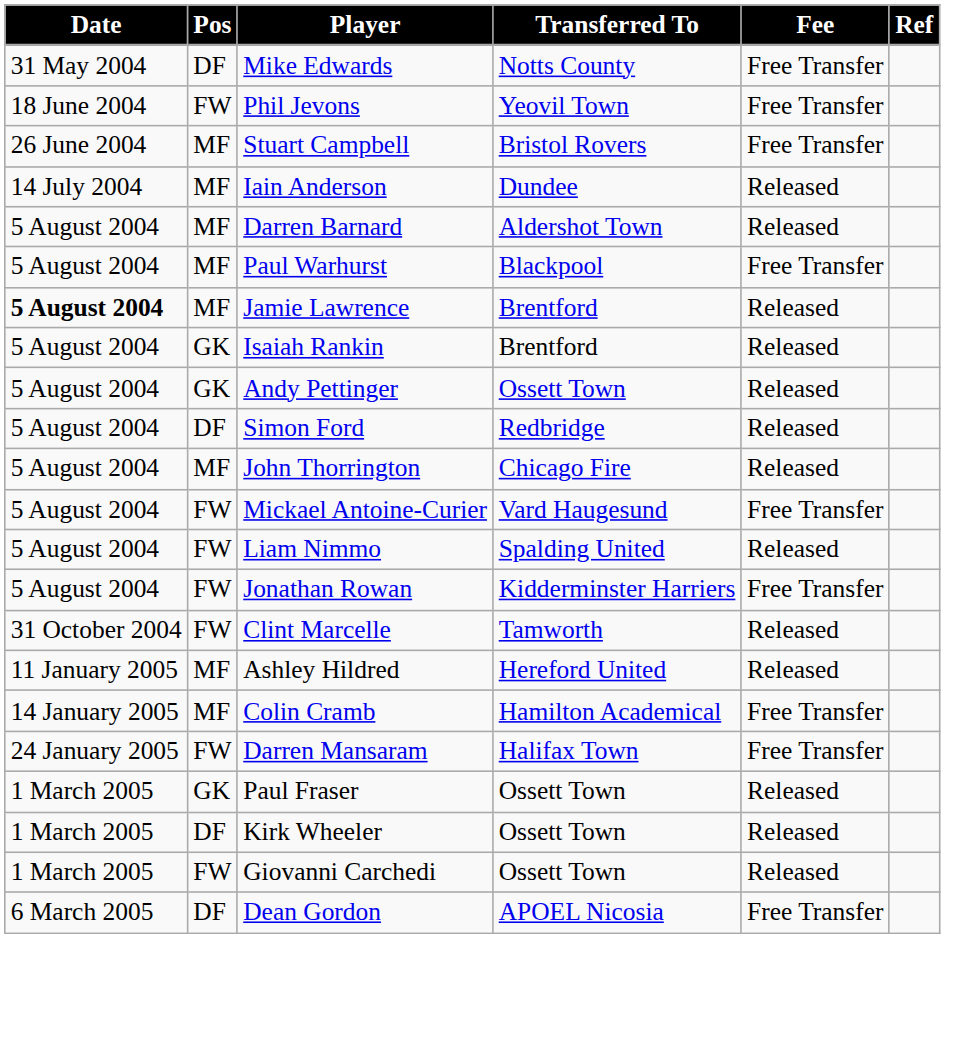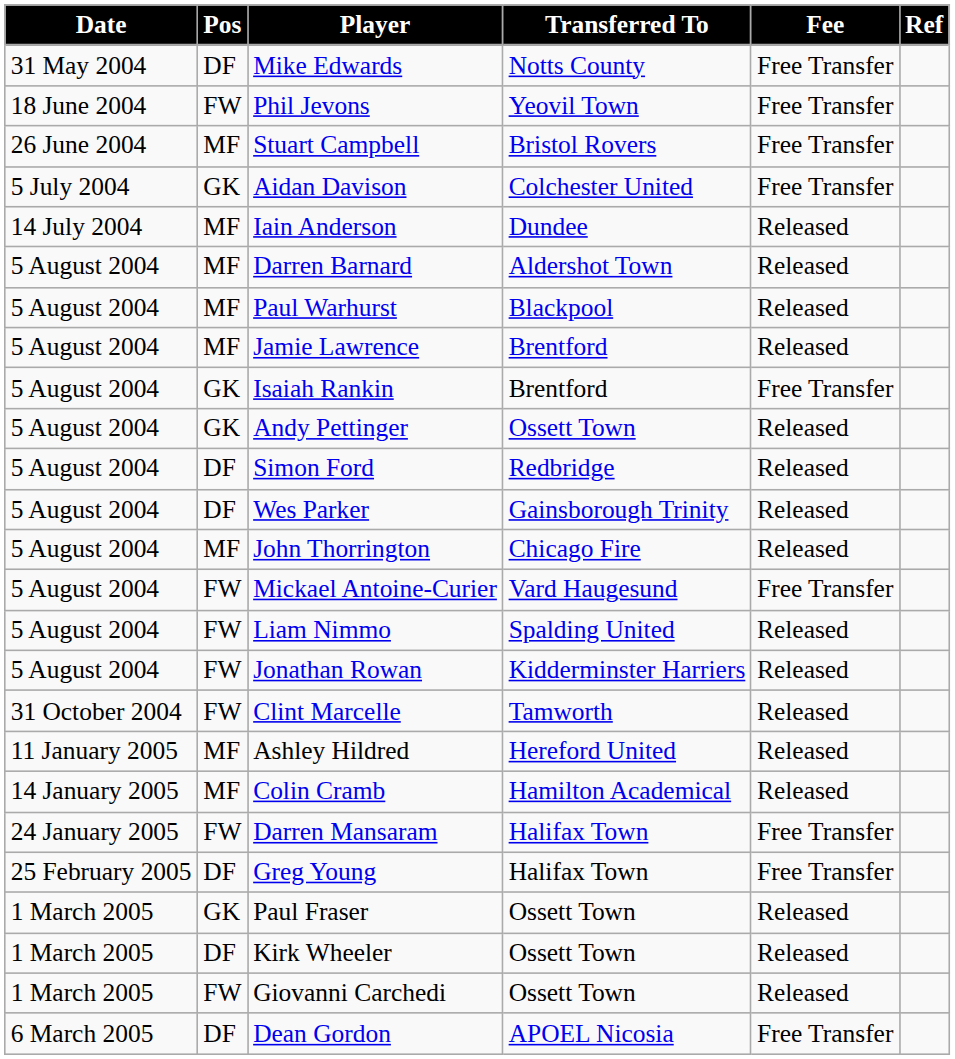+ row: (330, 186)
(815, 266) Free Transfer -> (803, 307) Released
(87, 307) bold -> (85, 347) normal
(793, 347) Released -> (825, 387) Free Transfer
+ row: (311, 508)
(815, 589) Free Transfer -> (803, 670) Released
(815, 710) Free Transfer -> (803, 791) Released
+ row: (315, 871)
